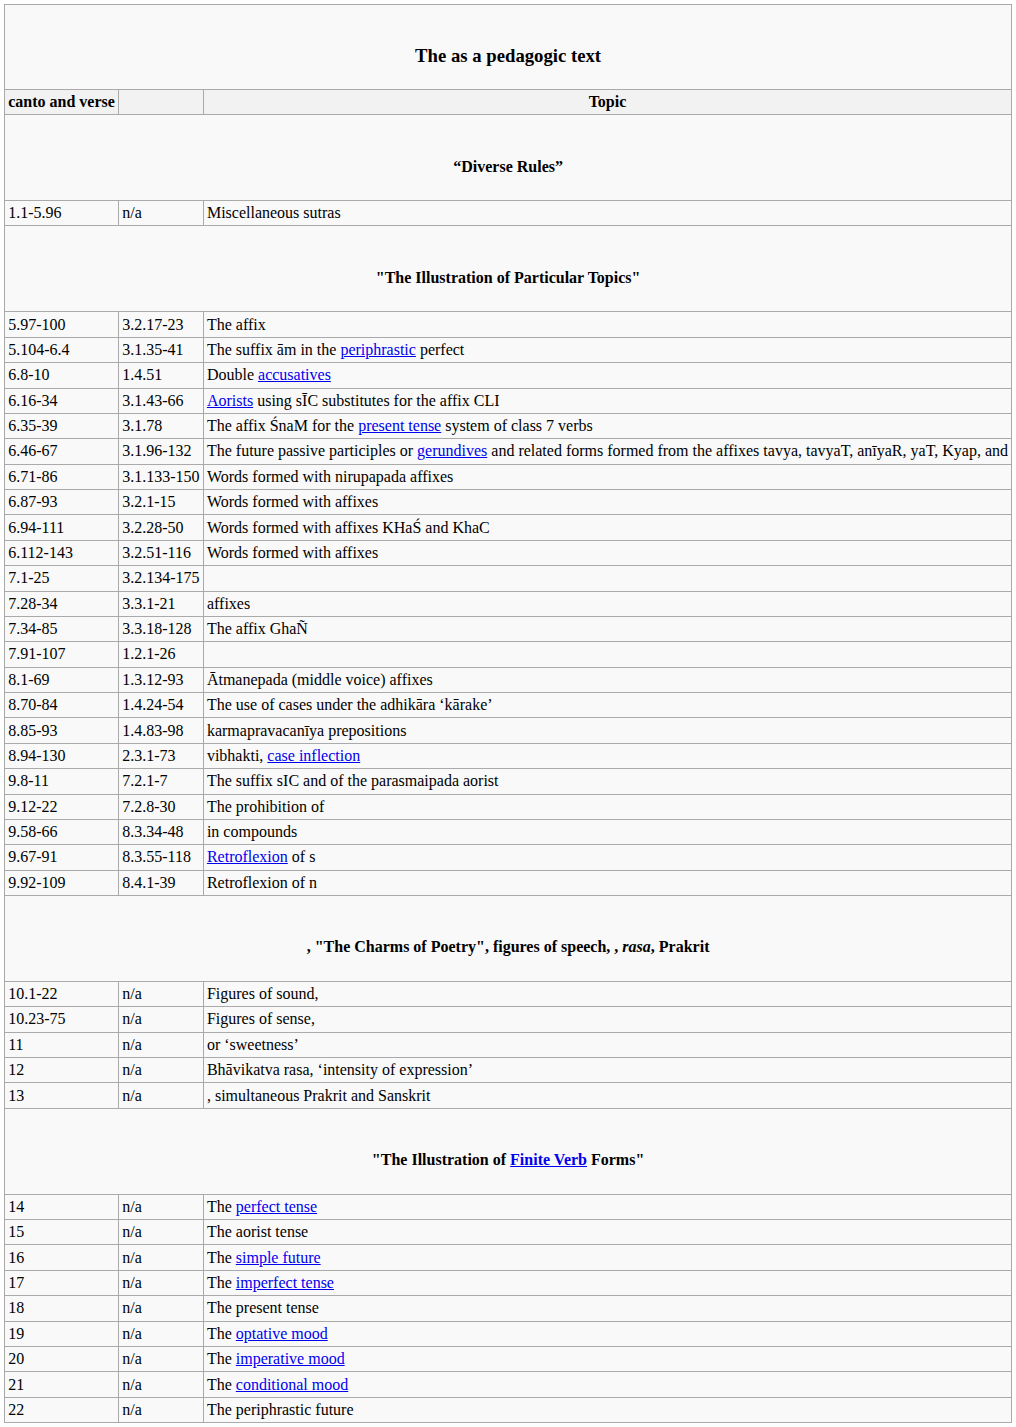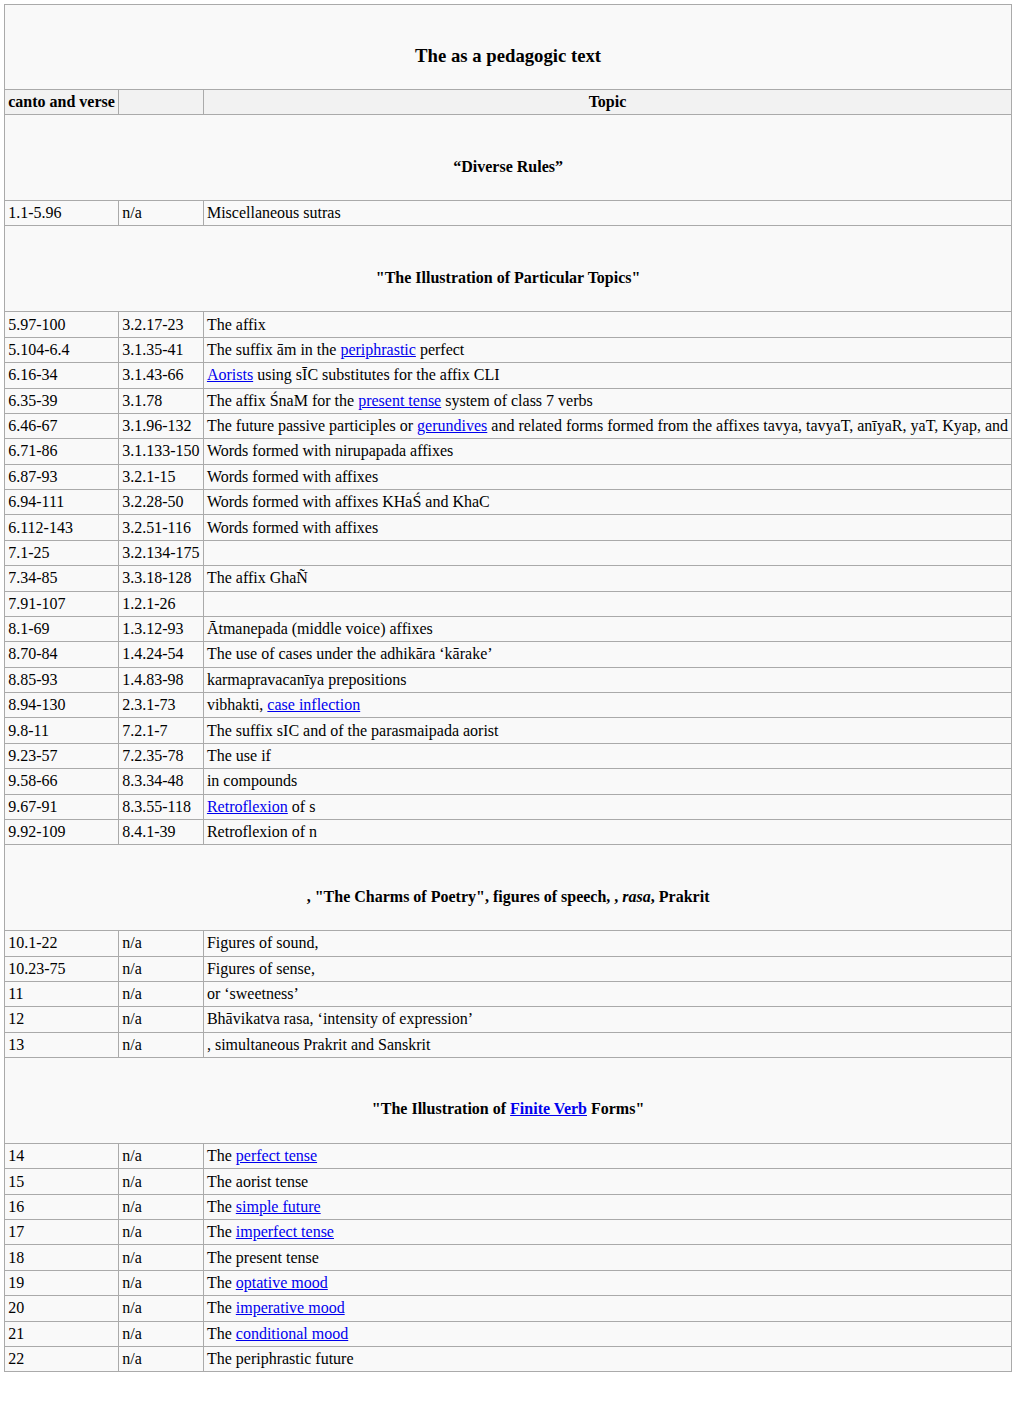- row: (29, 375)
- row: (33, 603)
- row: (33, 806)
+ row: (33, 755)
